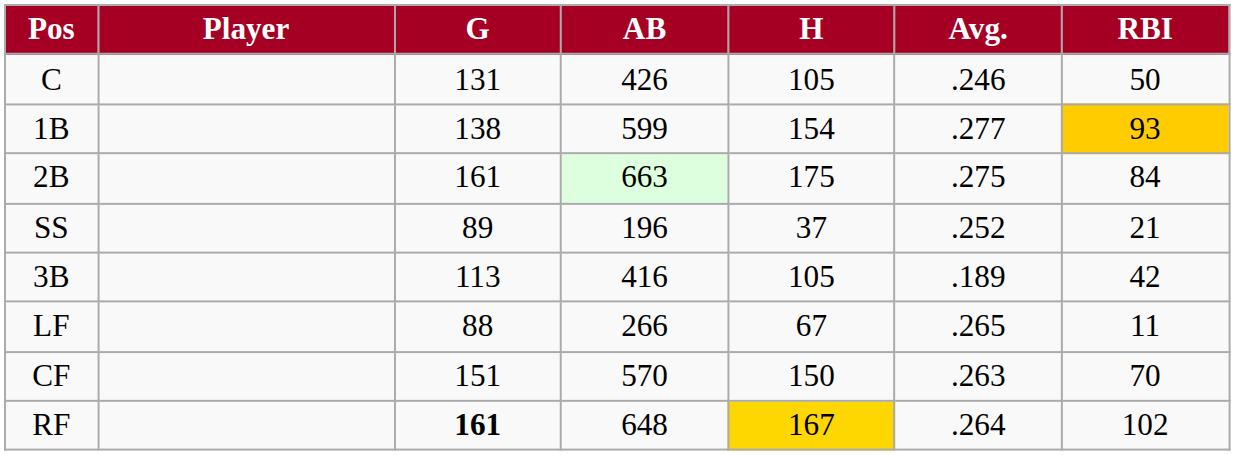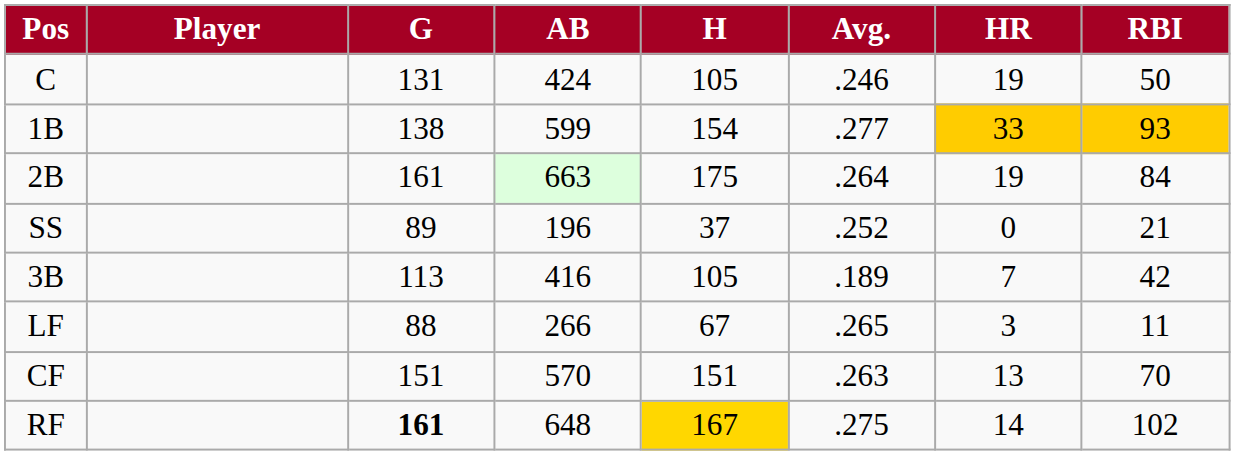+ column: (1008, 29)
(645, 78) 426 -> (568, 78) 424
(978, 177) .275 -> (861, 177) .264
(811, 375) 150 -> (715, 375) 151
(978, 425) .264 -> (861, 425) .275
